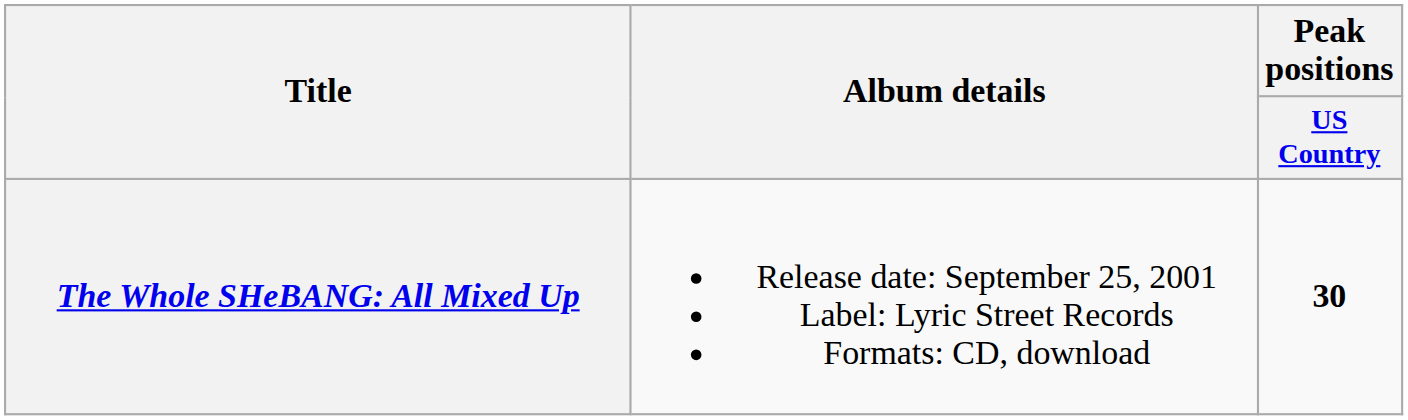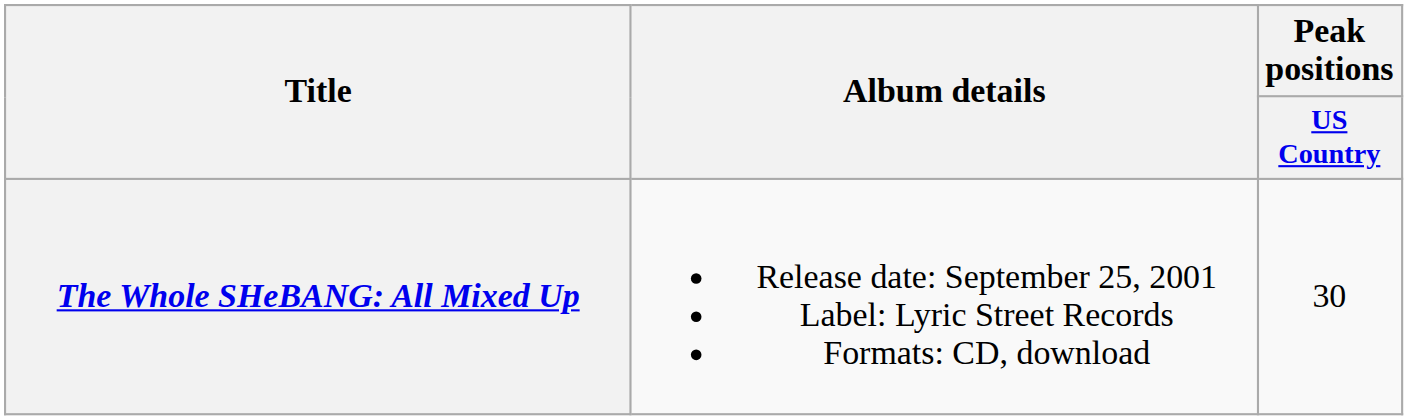(1329, 295) bold -> (1329, 295) normal
